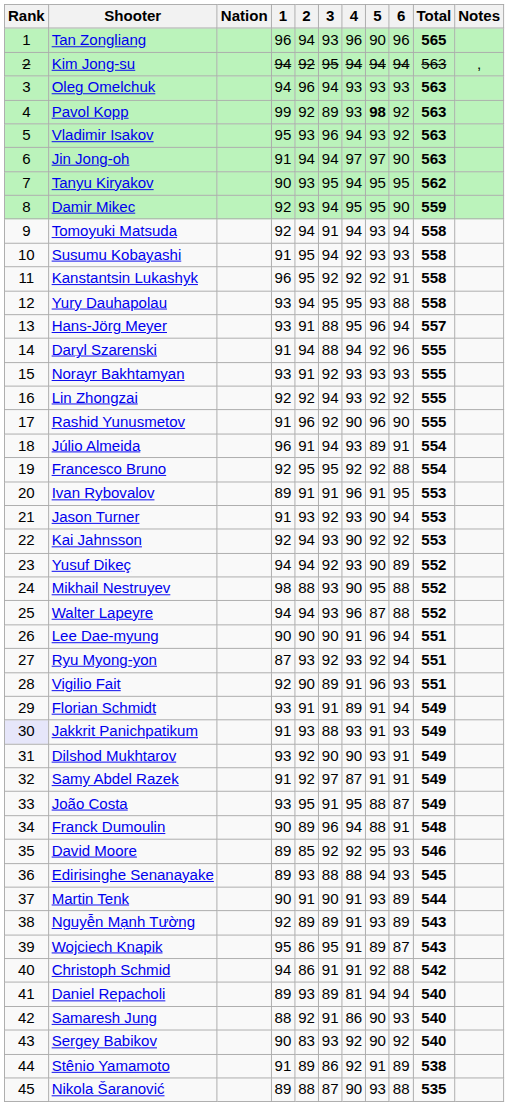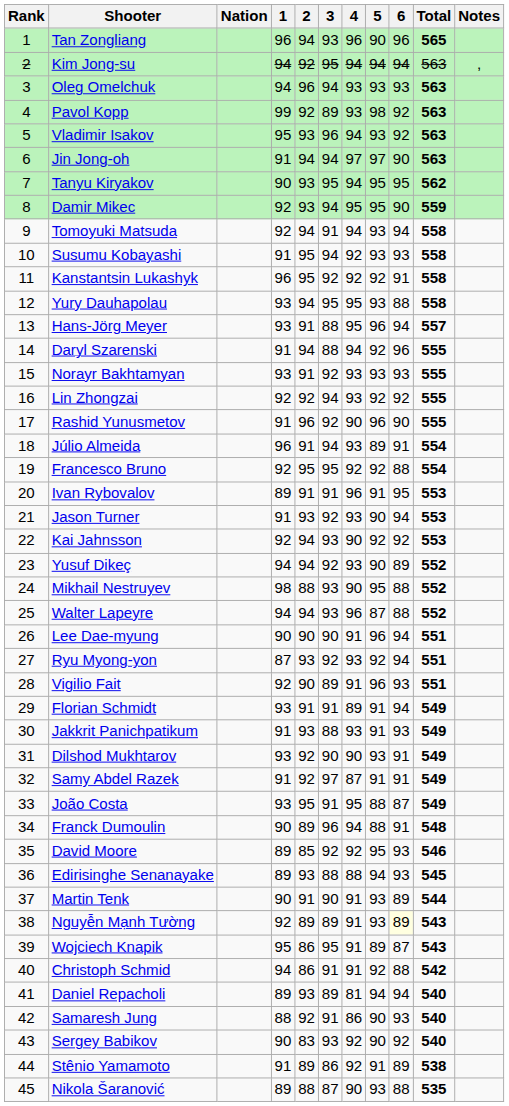(378, 111) bold -> (378, 111) normal
(26, 732) lavender background -> (26, 732) no background
(401, 922) no background -> (401, 922) lightyellow background
